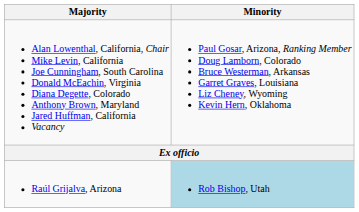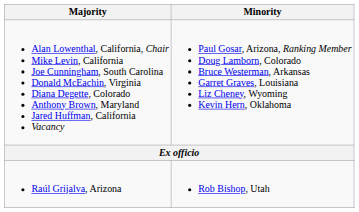(263, 190) lightblue background -> (263, 190) no background
